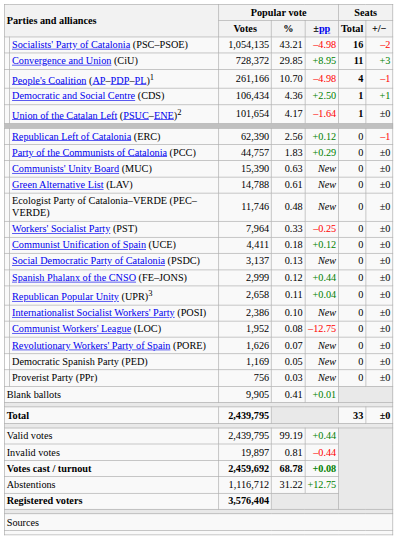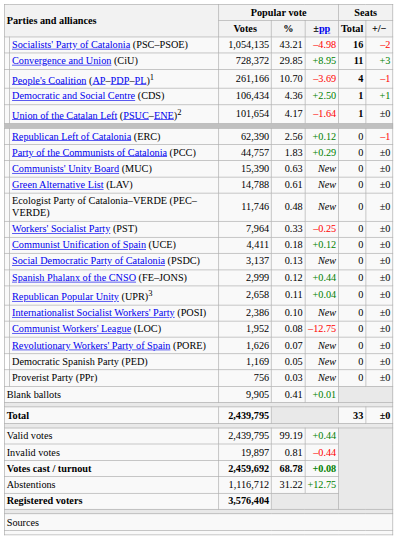(325, 78) –4.98 -> (325, 78) –3.69
